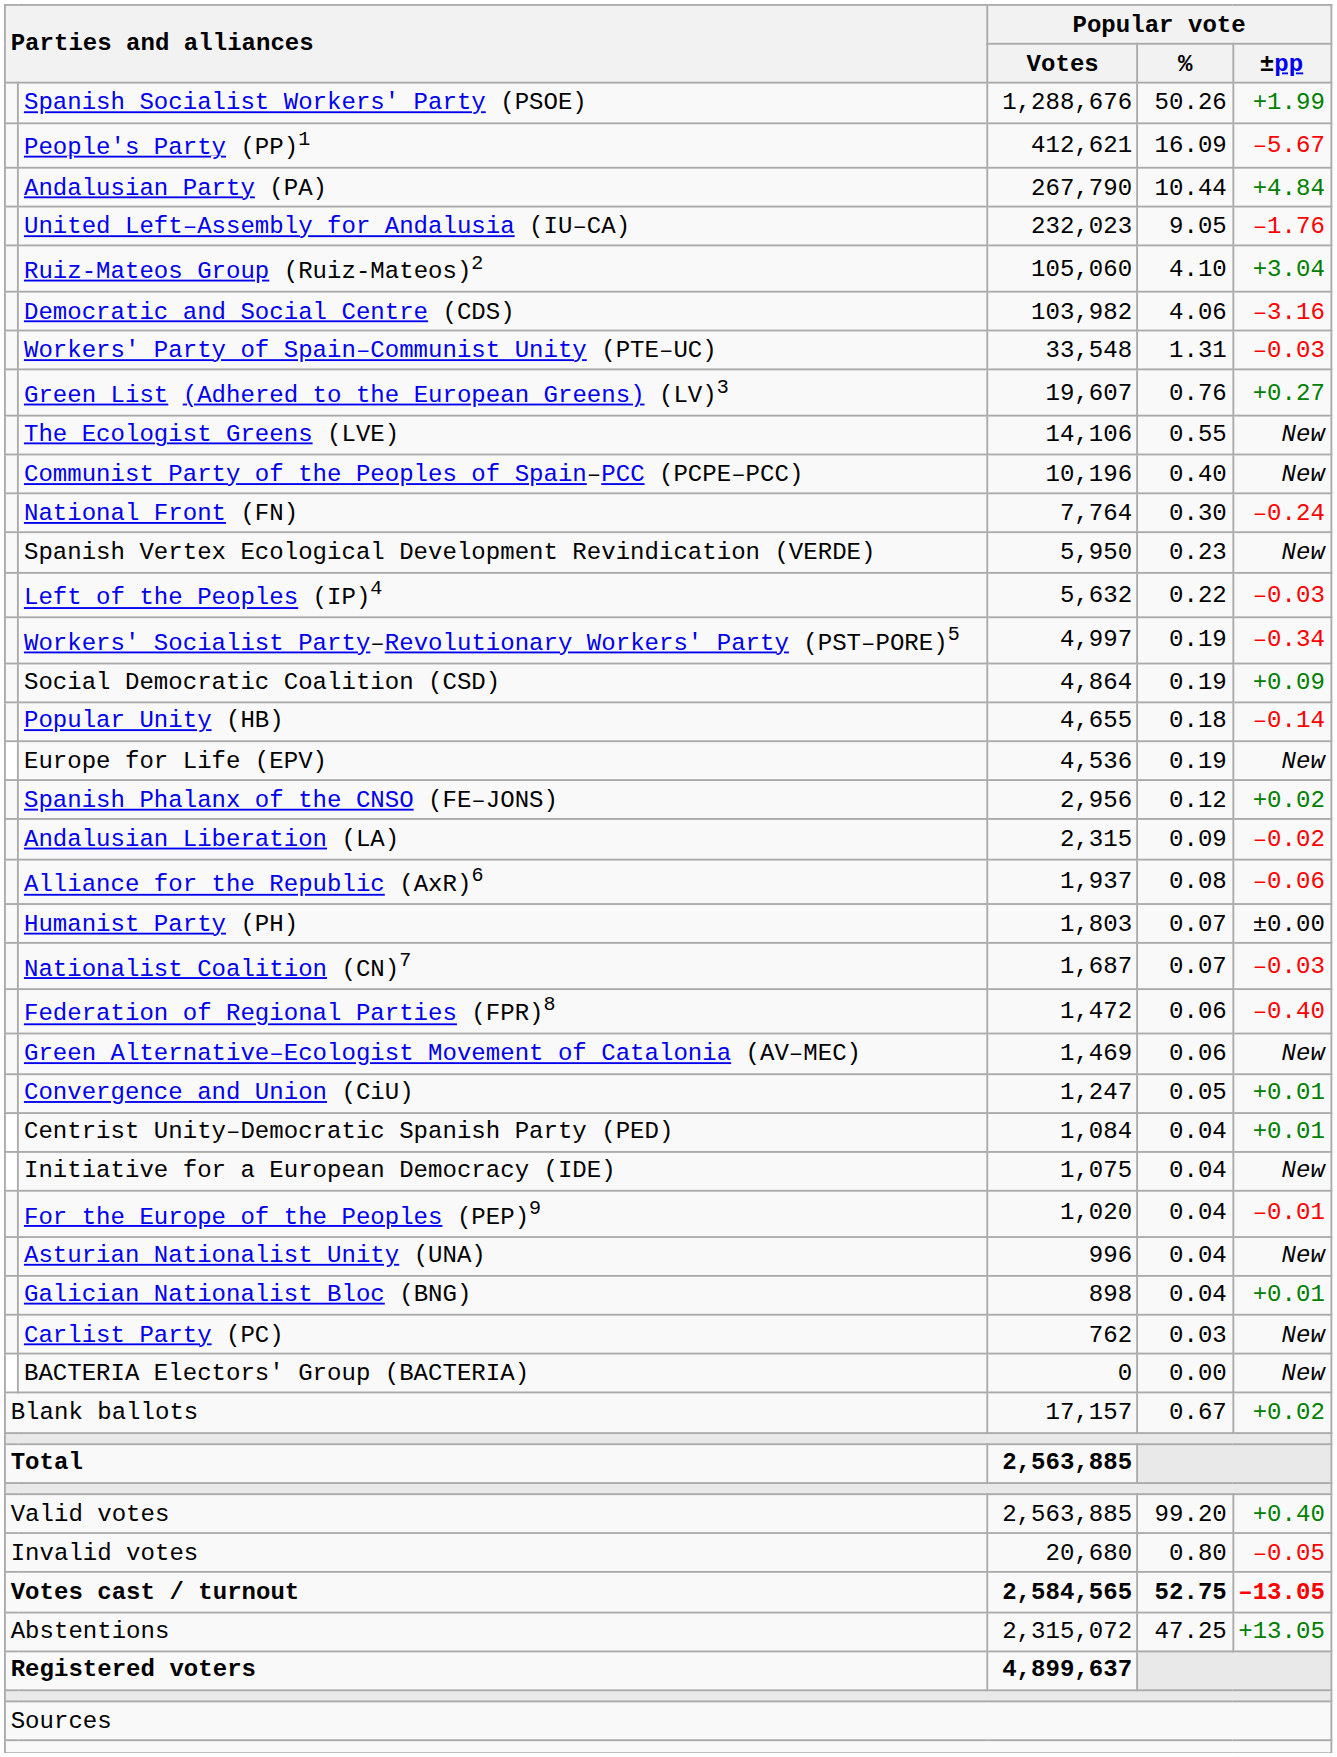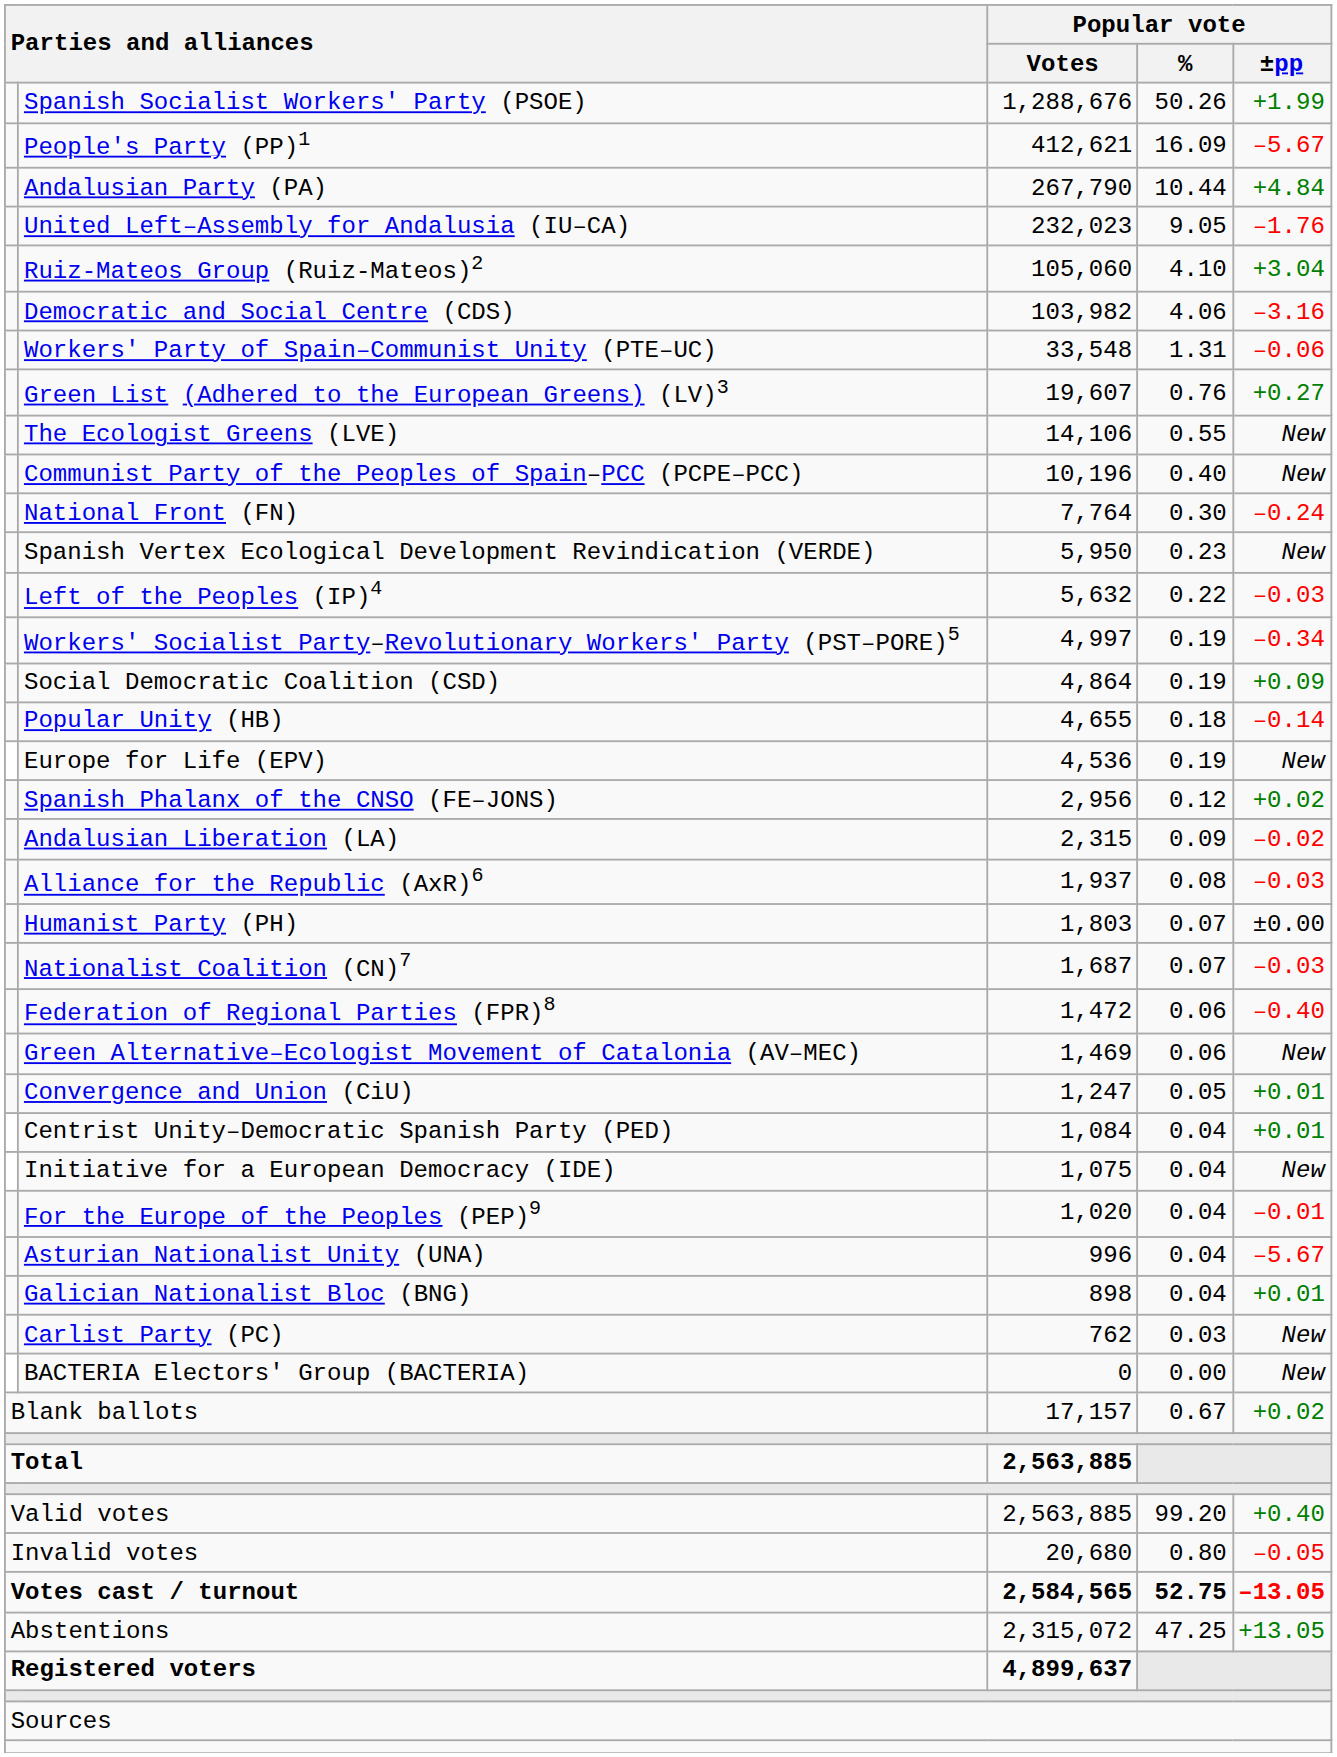(1289, 350) –0.03 -> (1289, 350) –0.06
(1289, 882) –0.06 -> (1289, 882) –0.03
(1303, 1256) New -> (1289, 1256) –5.67
